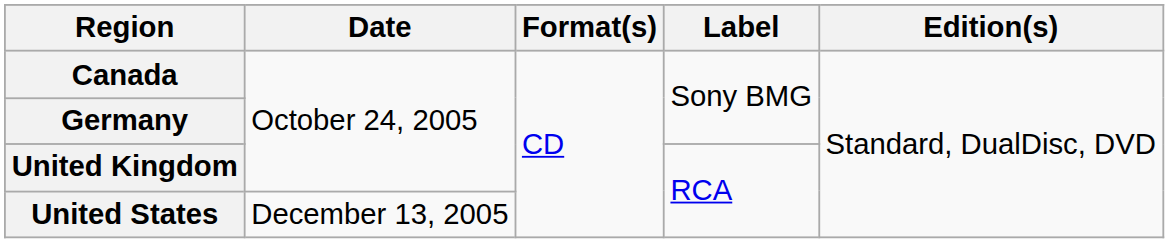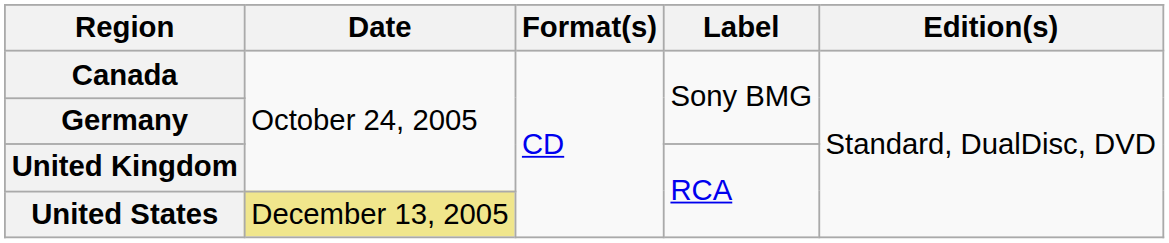(380, 213) no background -> (380, 213) khaki background
